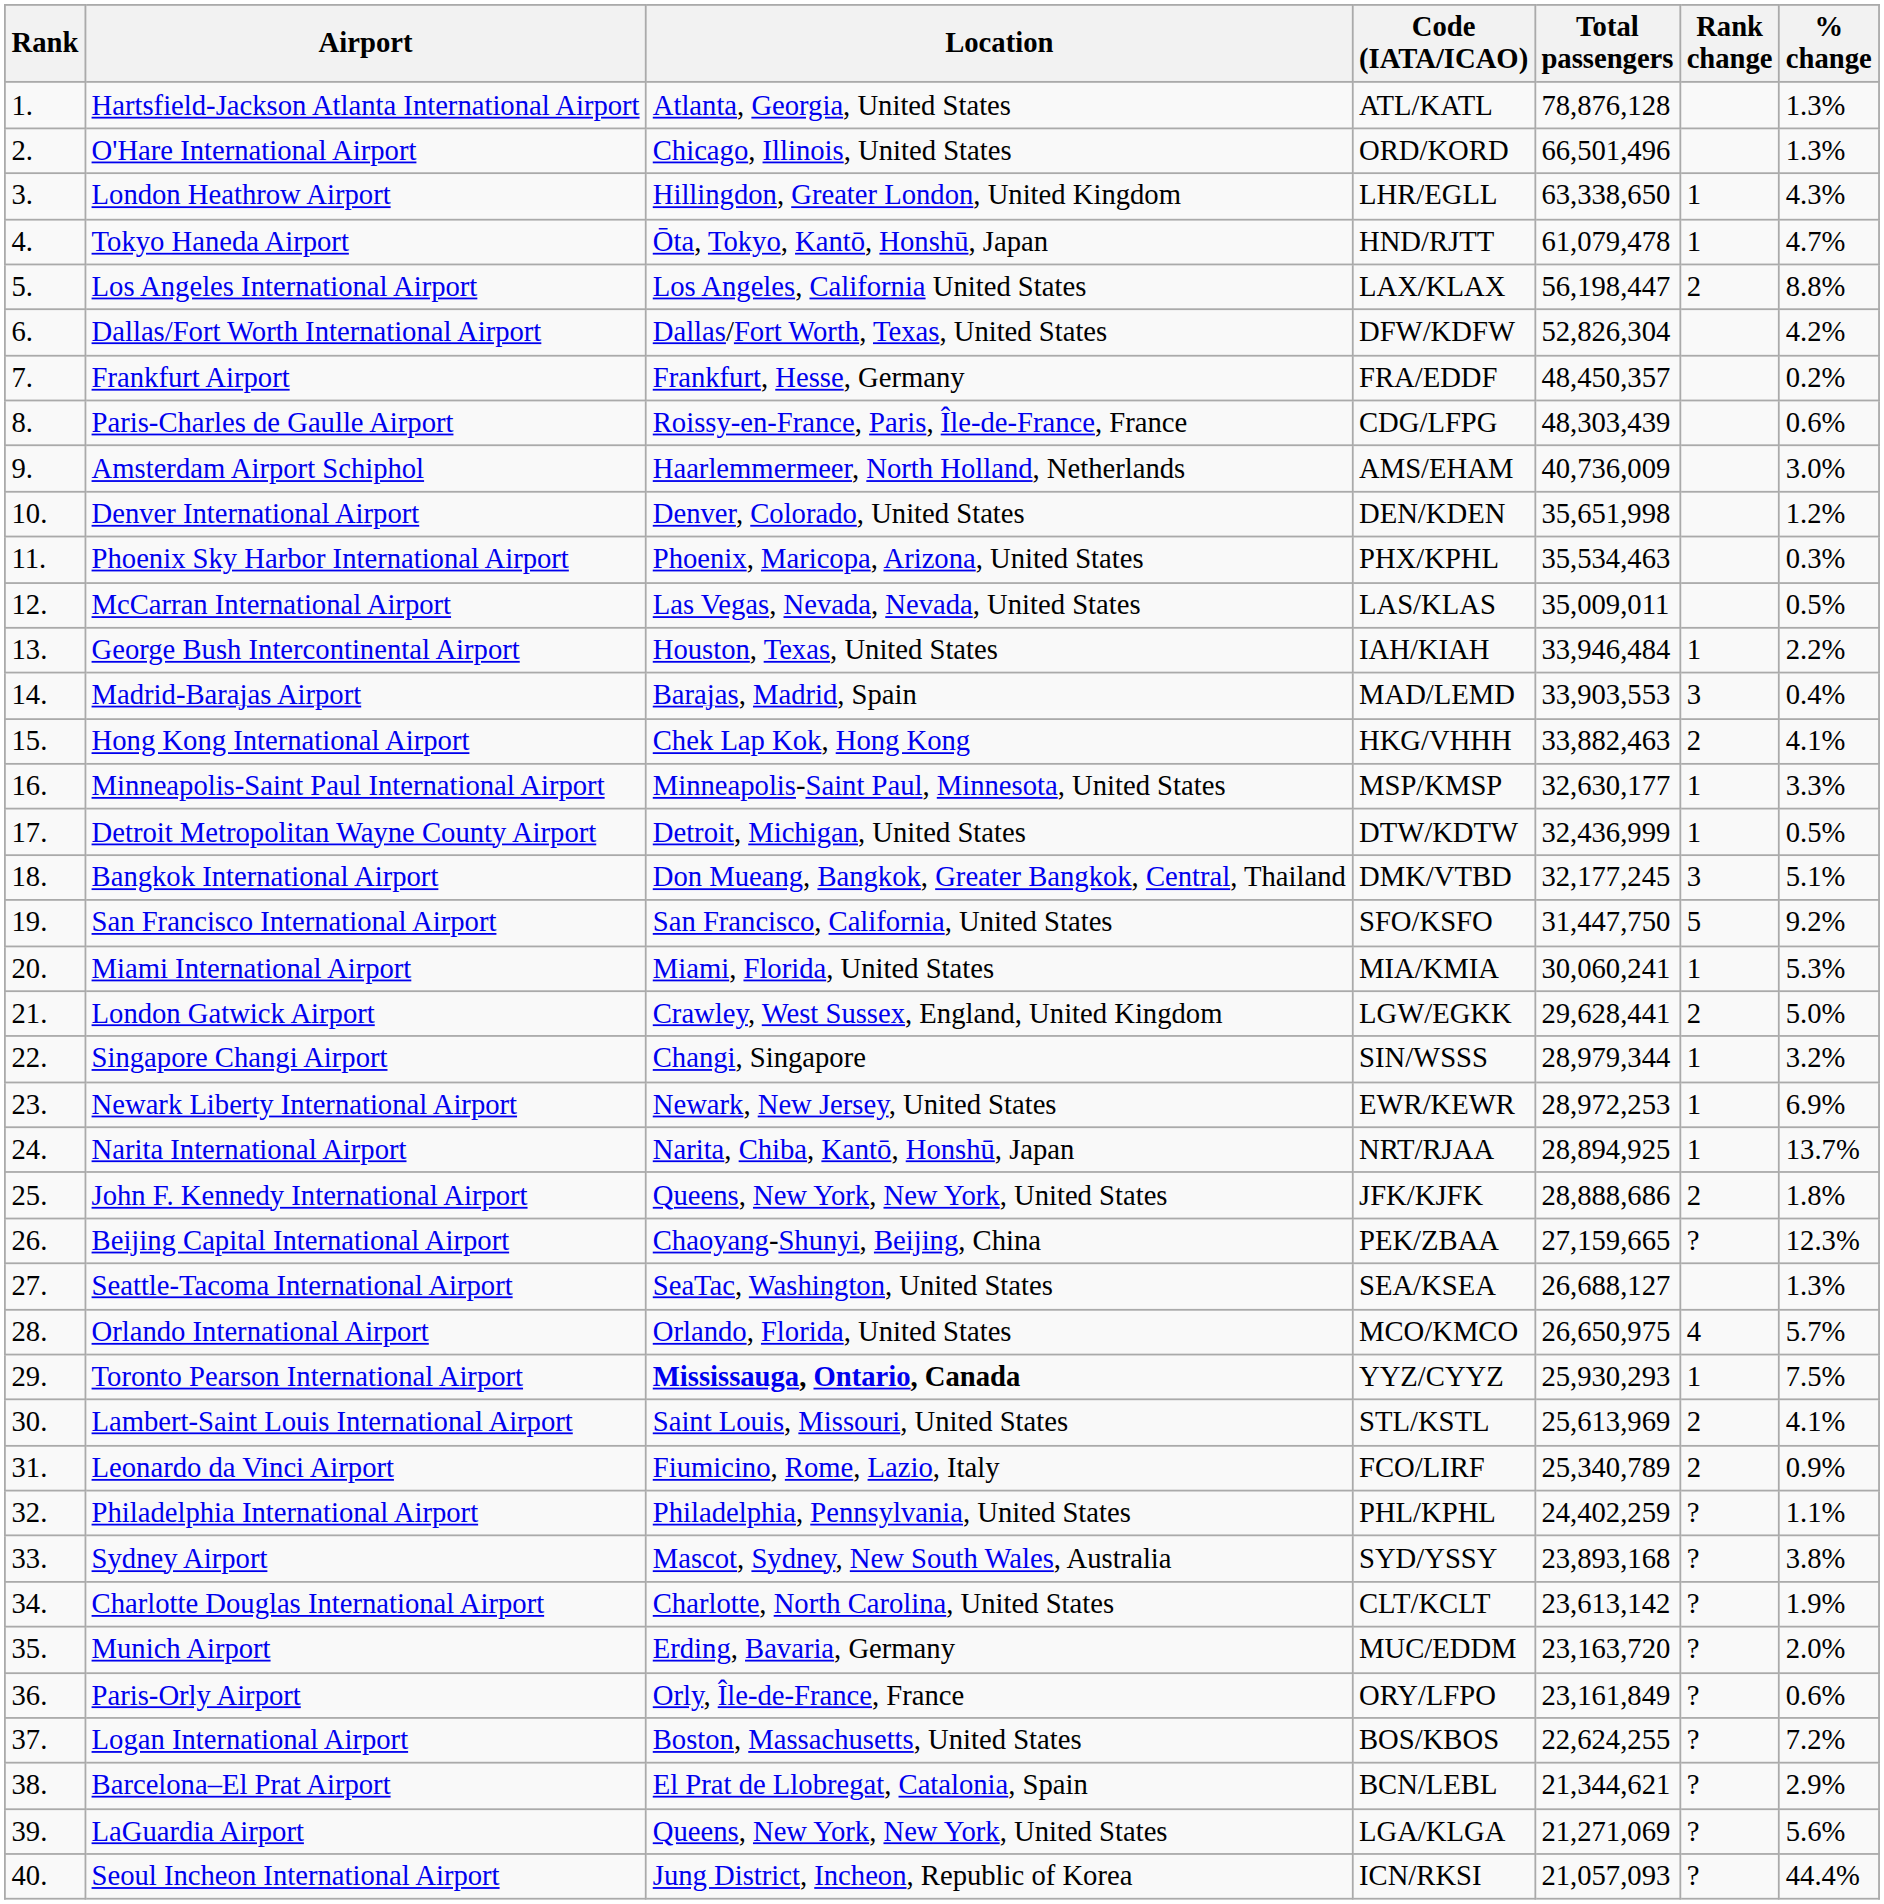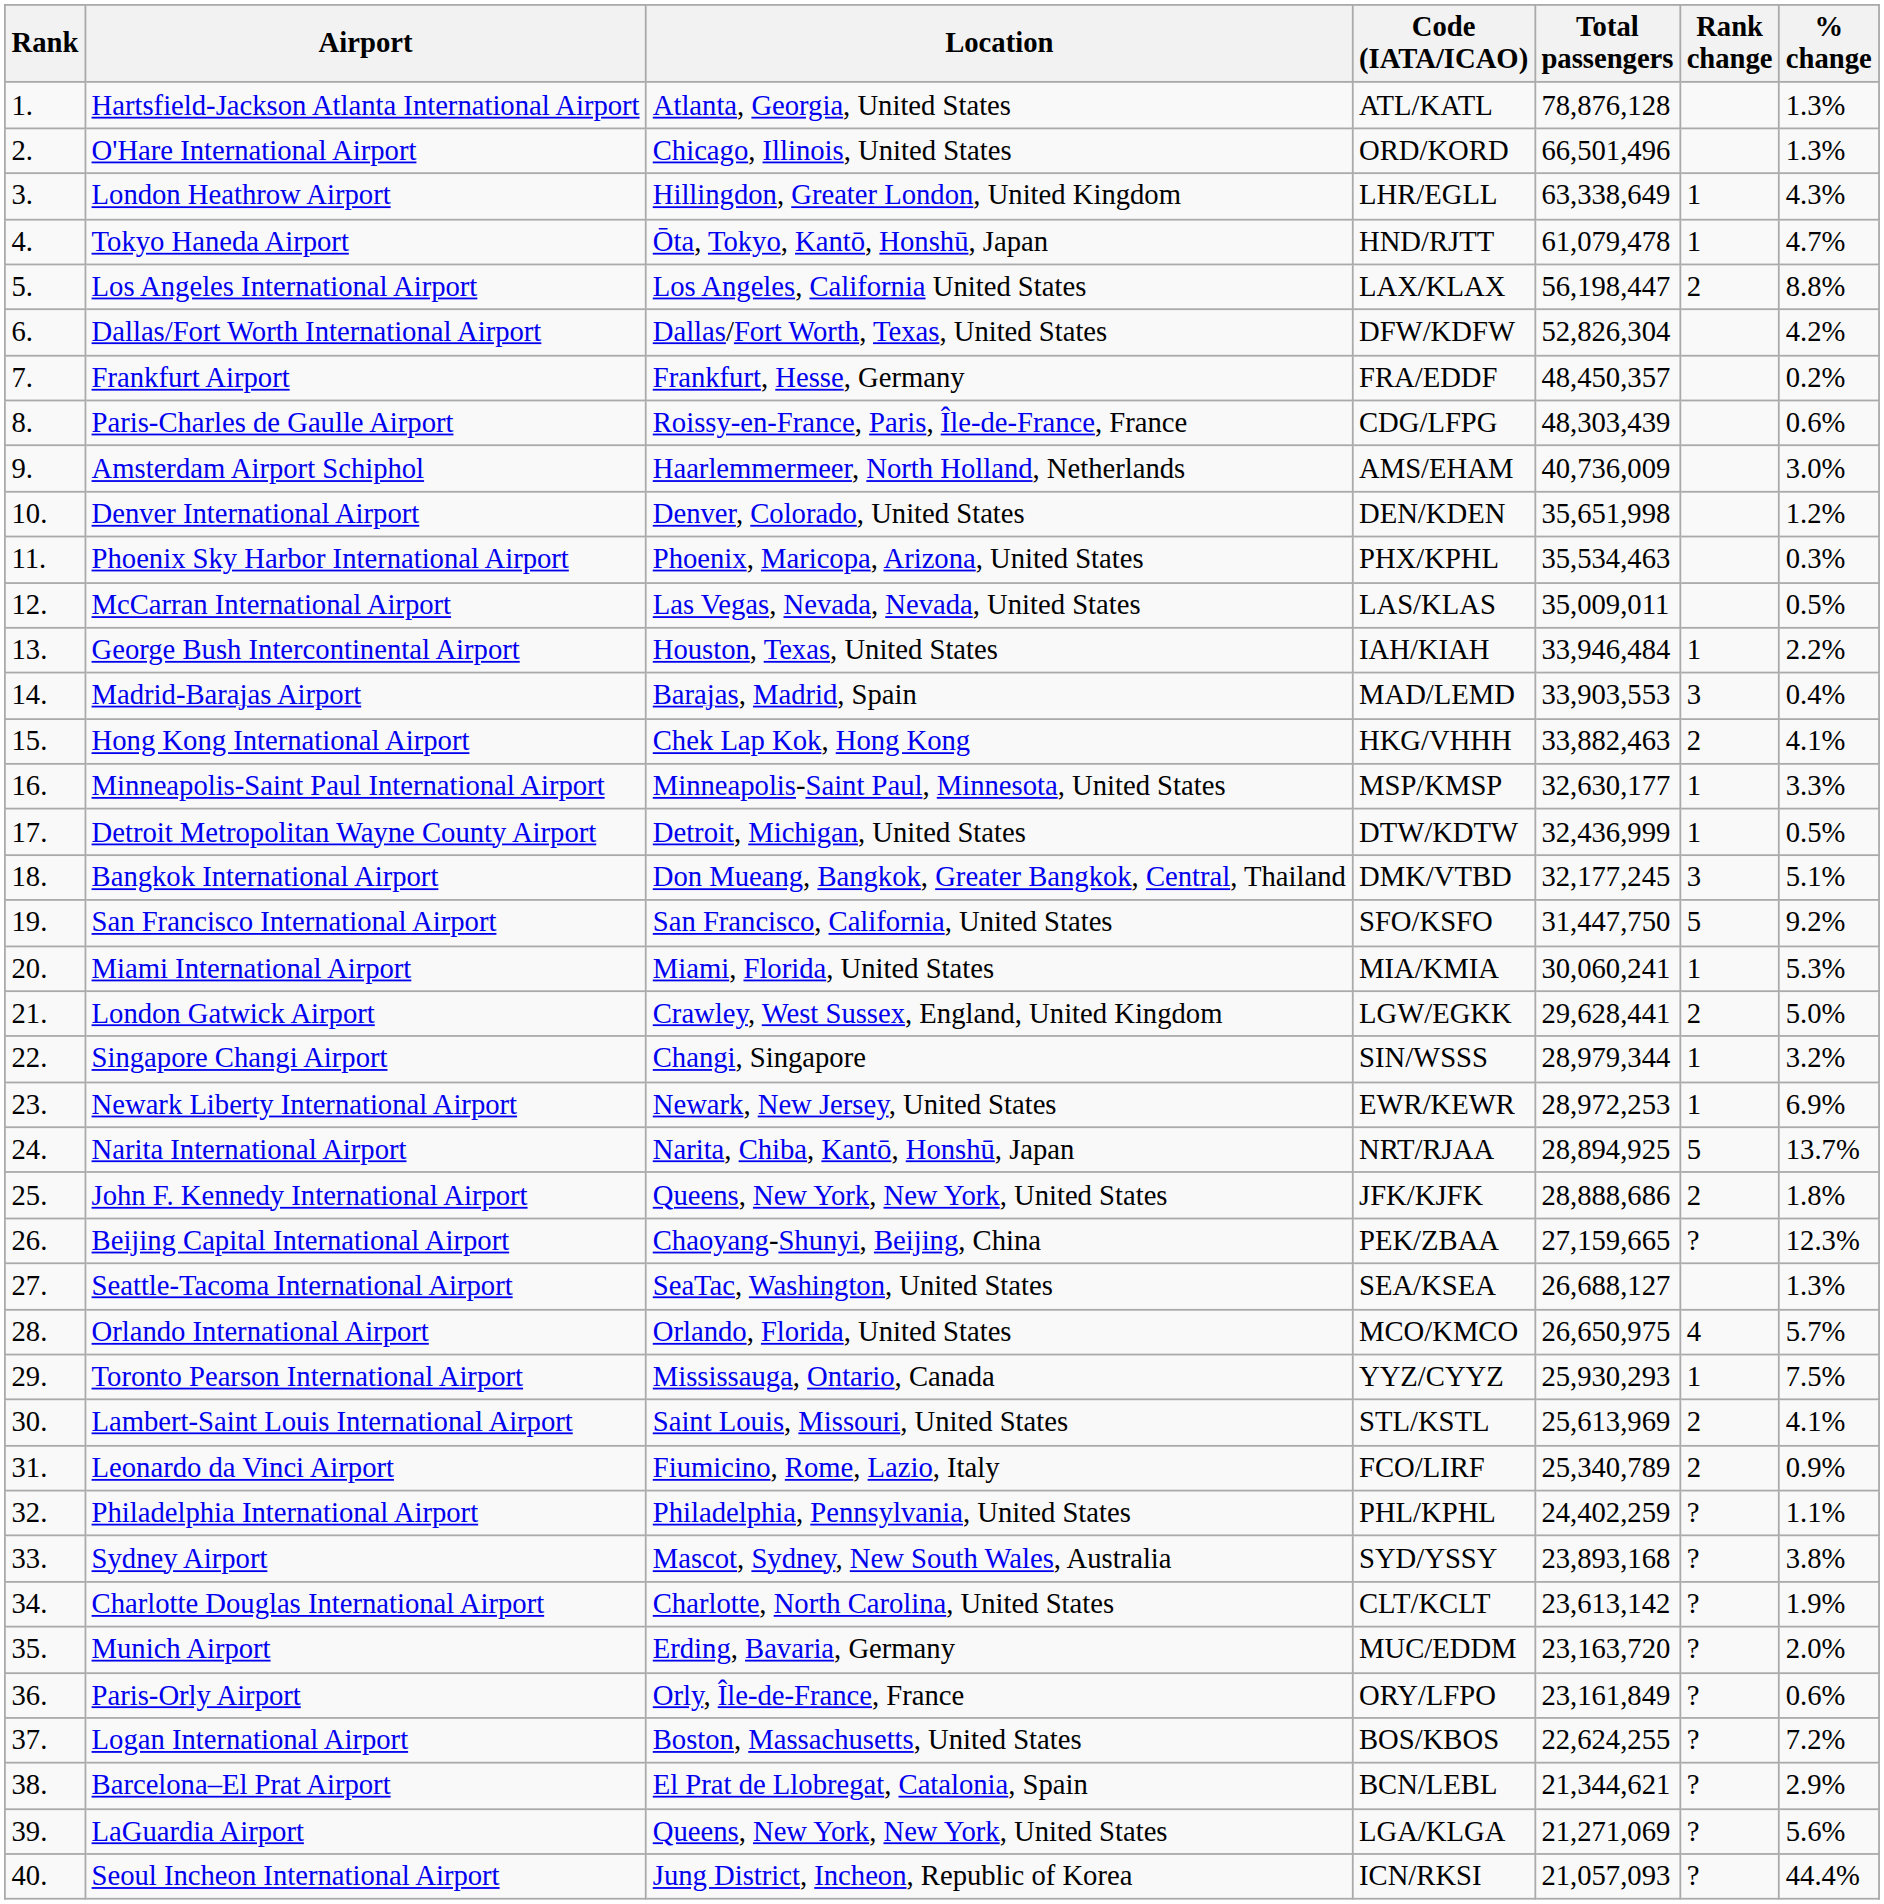(1606, 195) 63,338,650 -> (1606, 195) 63,338,649
(1694, 1149) 1 -> (1694, 1149) 5
(837, 1376) bold -> (824, 1376) normal
